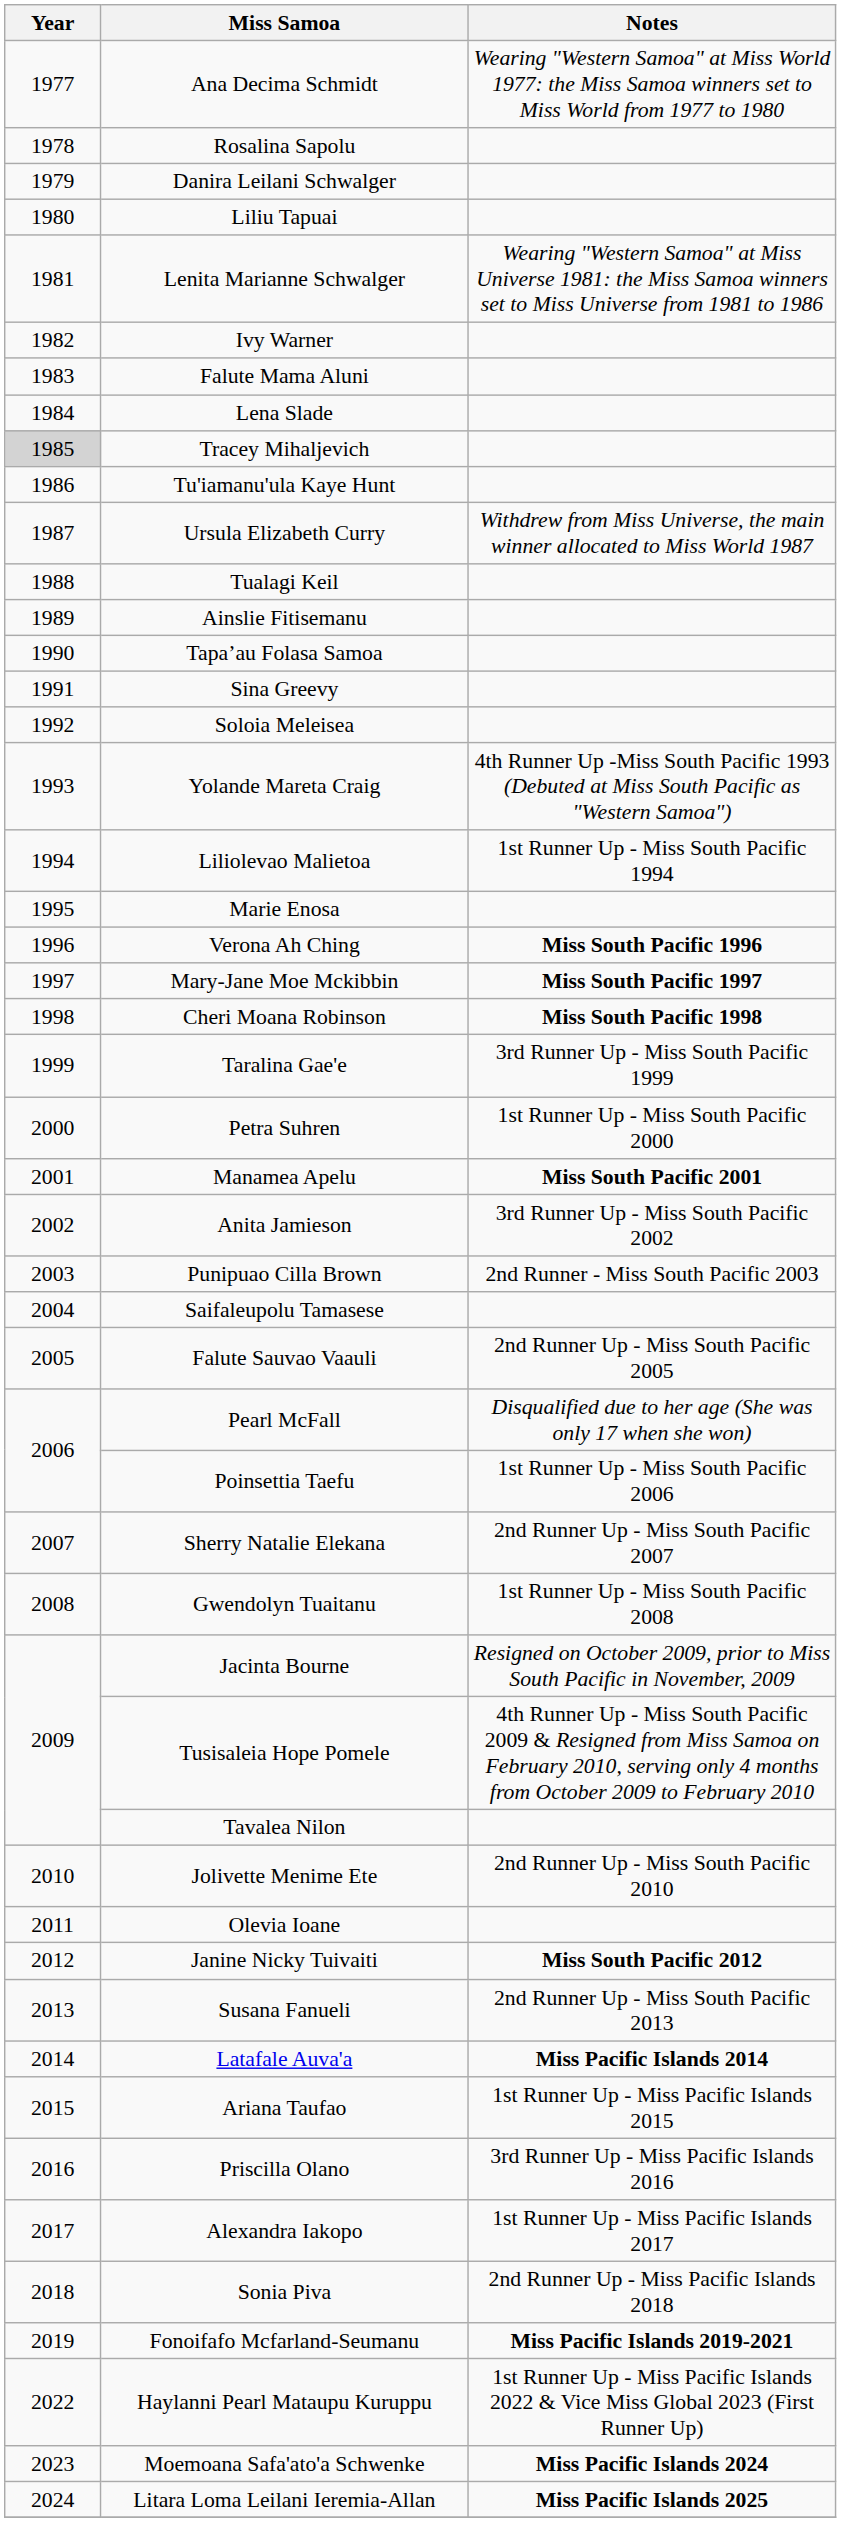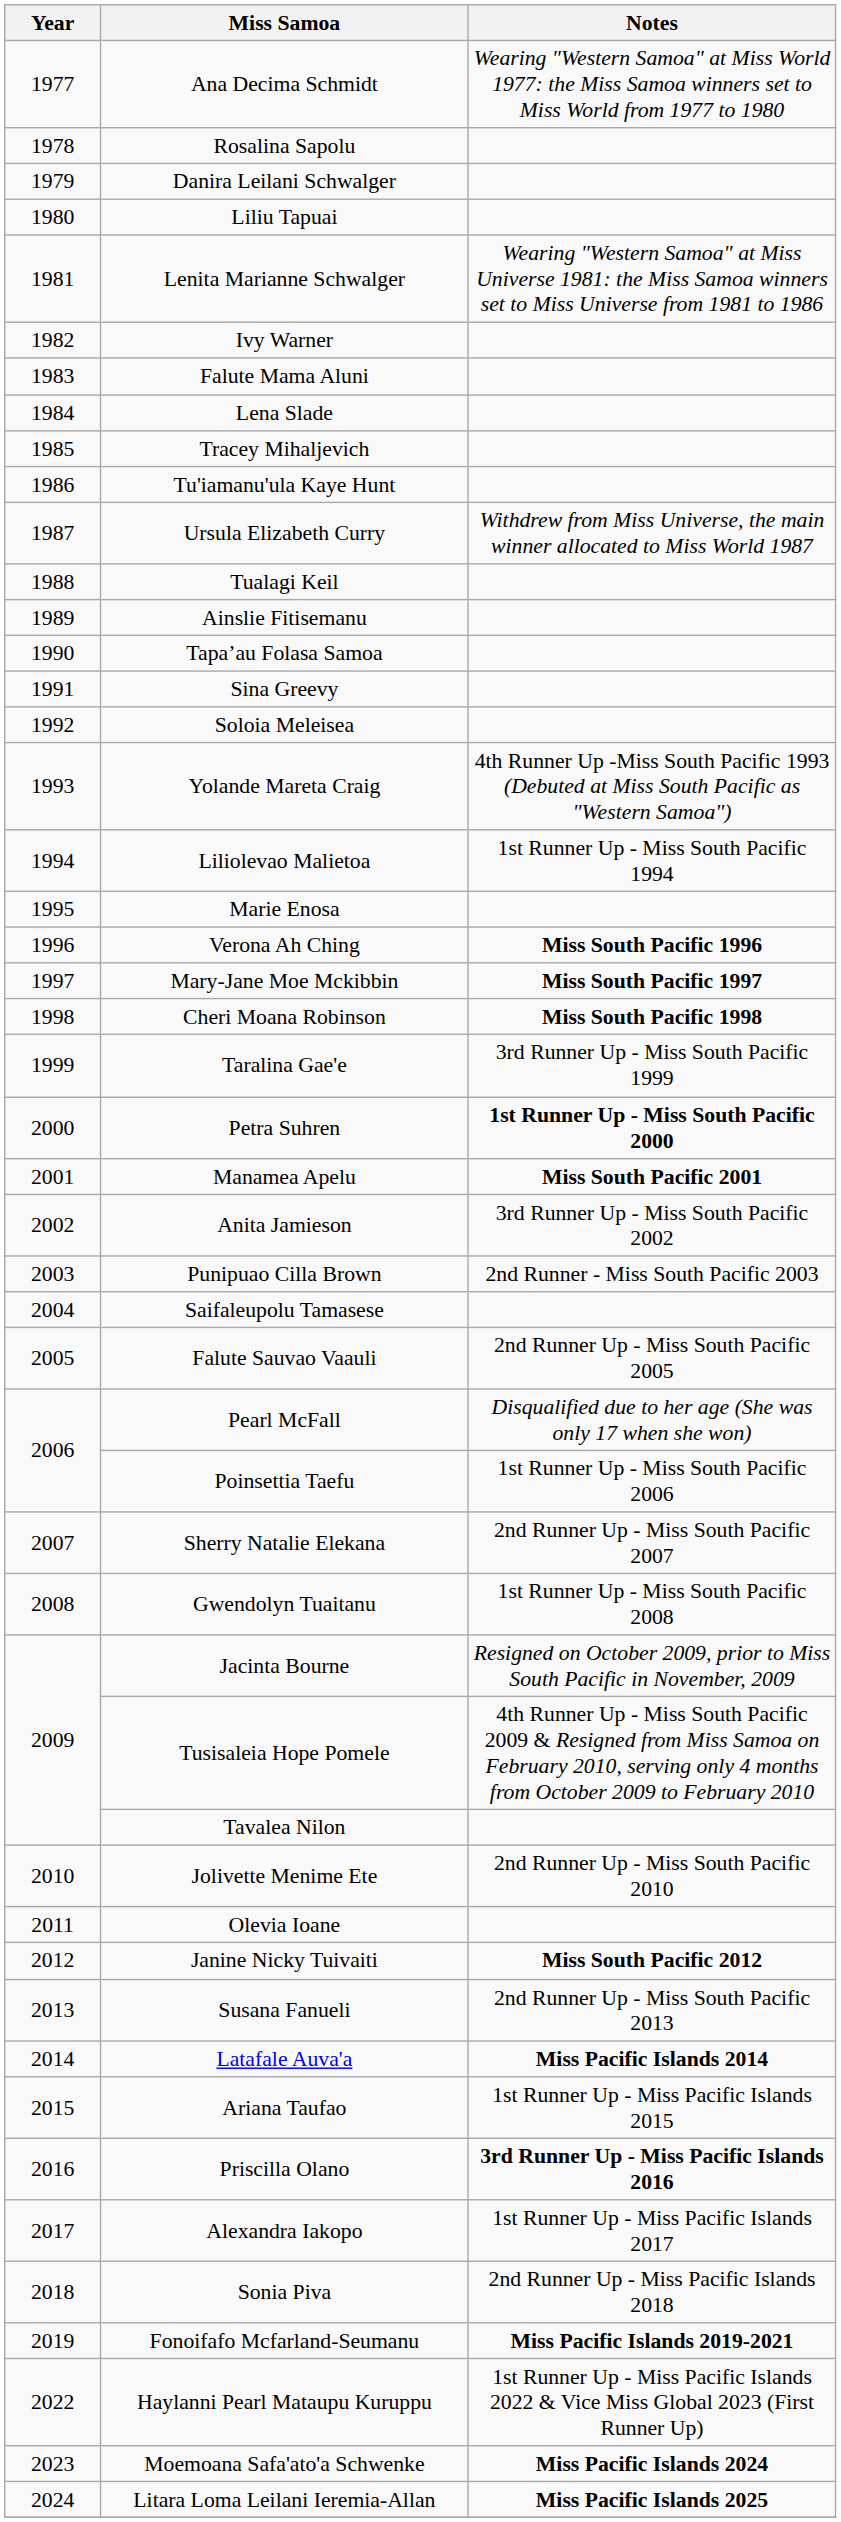(53, 448) lightgrey background -> (53, 448) no background
(652, 1127) normal -> (652, 1127) bold
(652, 2168) normal -> (652, 2168) bold
